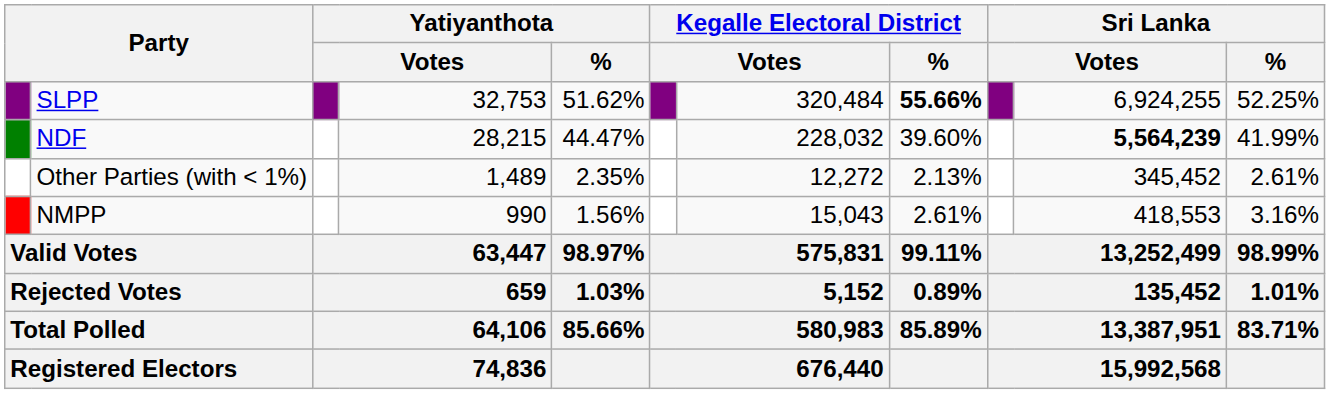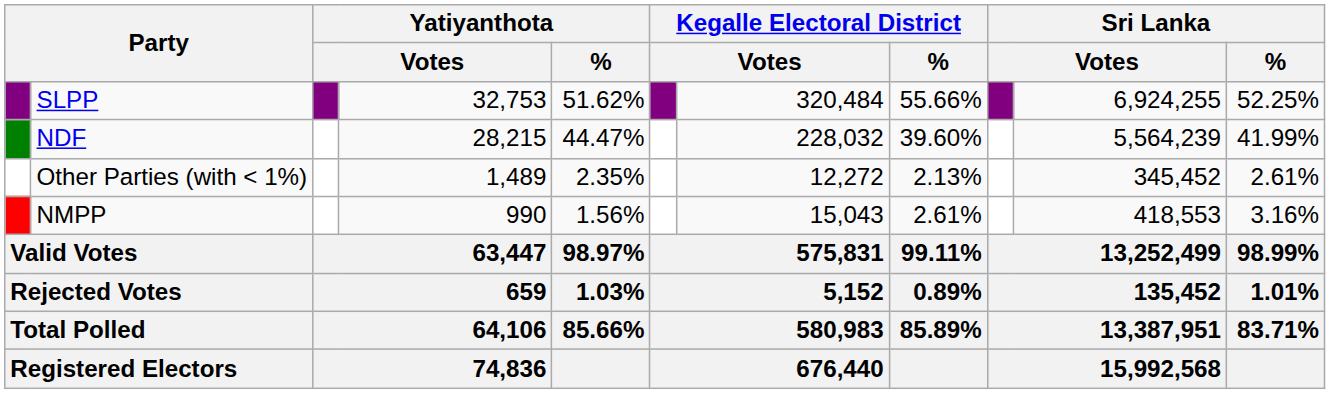(941, 100) bold -> (941, 100) normal
(1167, 138) bold -> (1167, 138) normal
